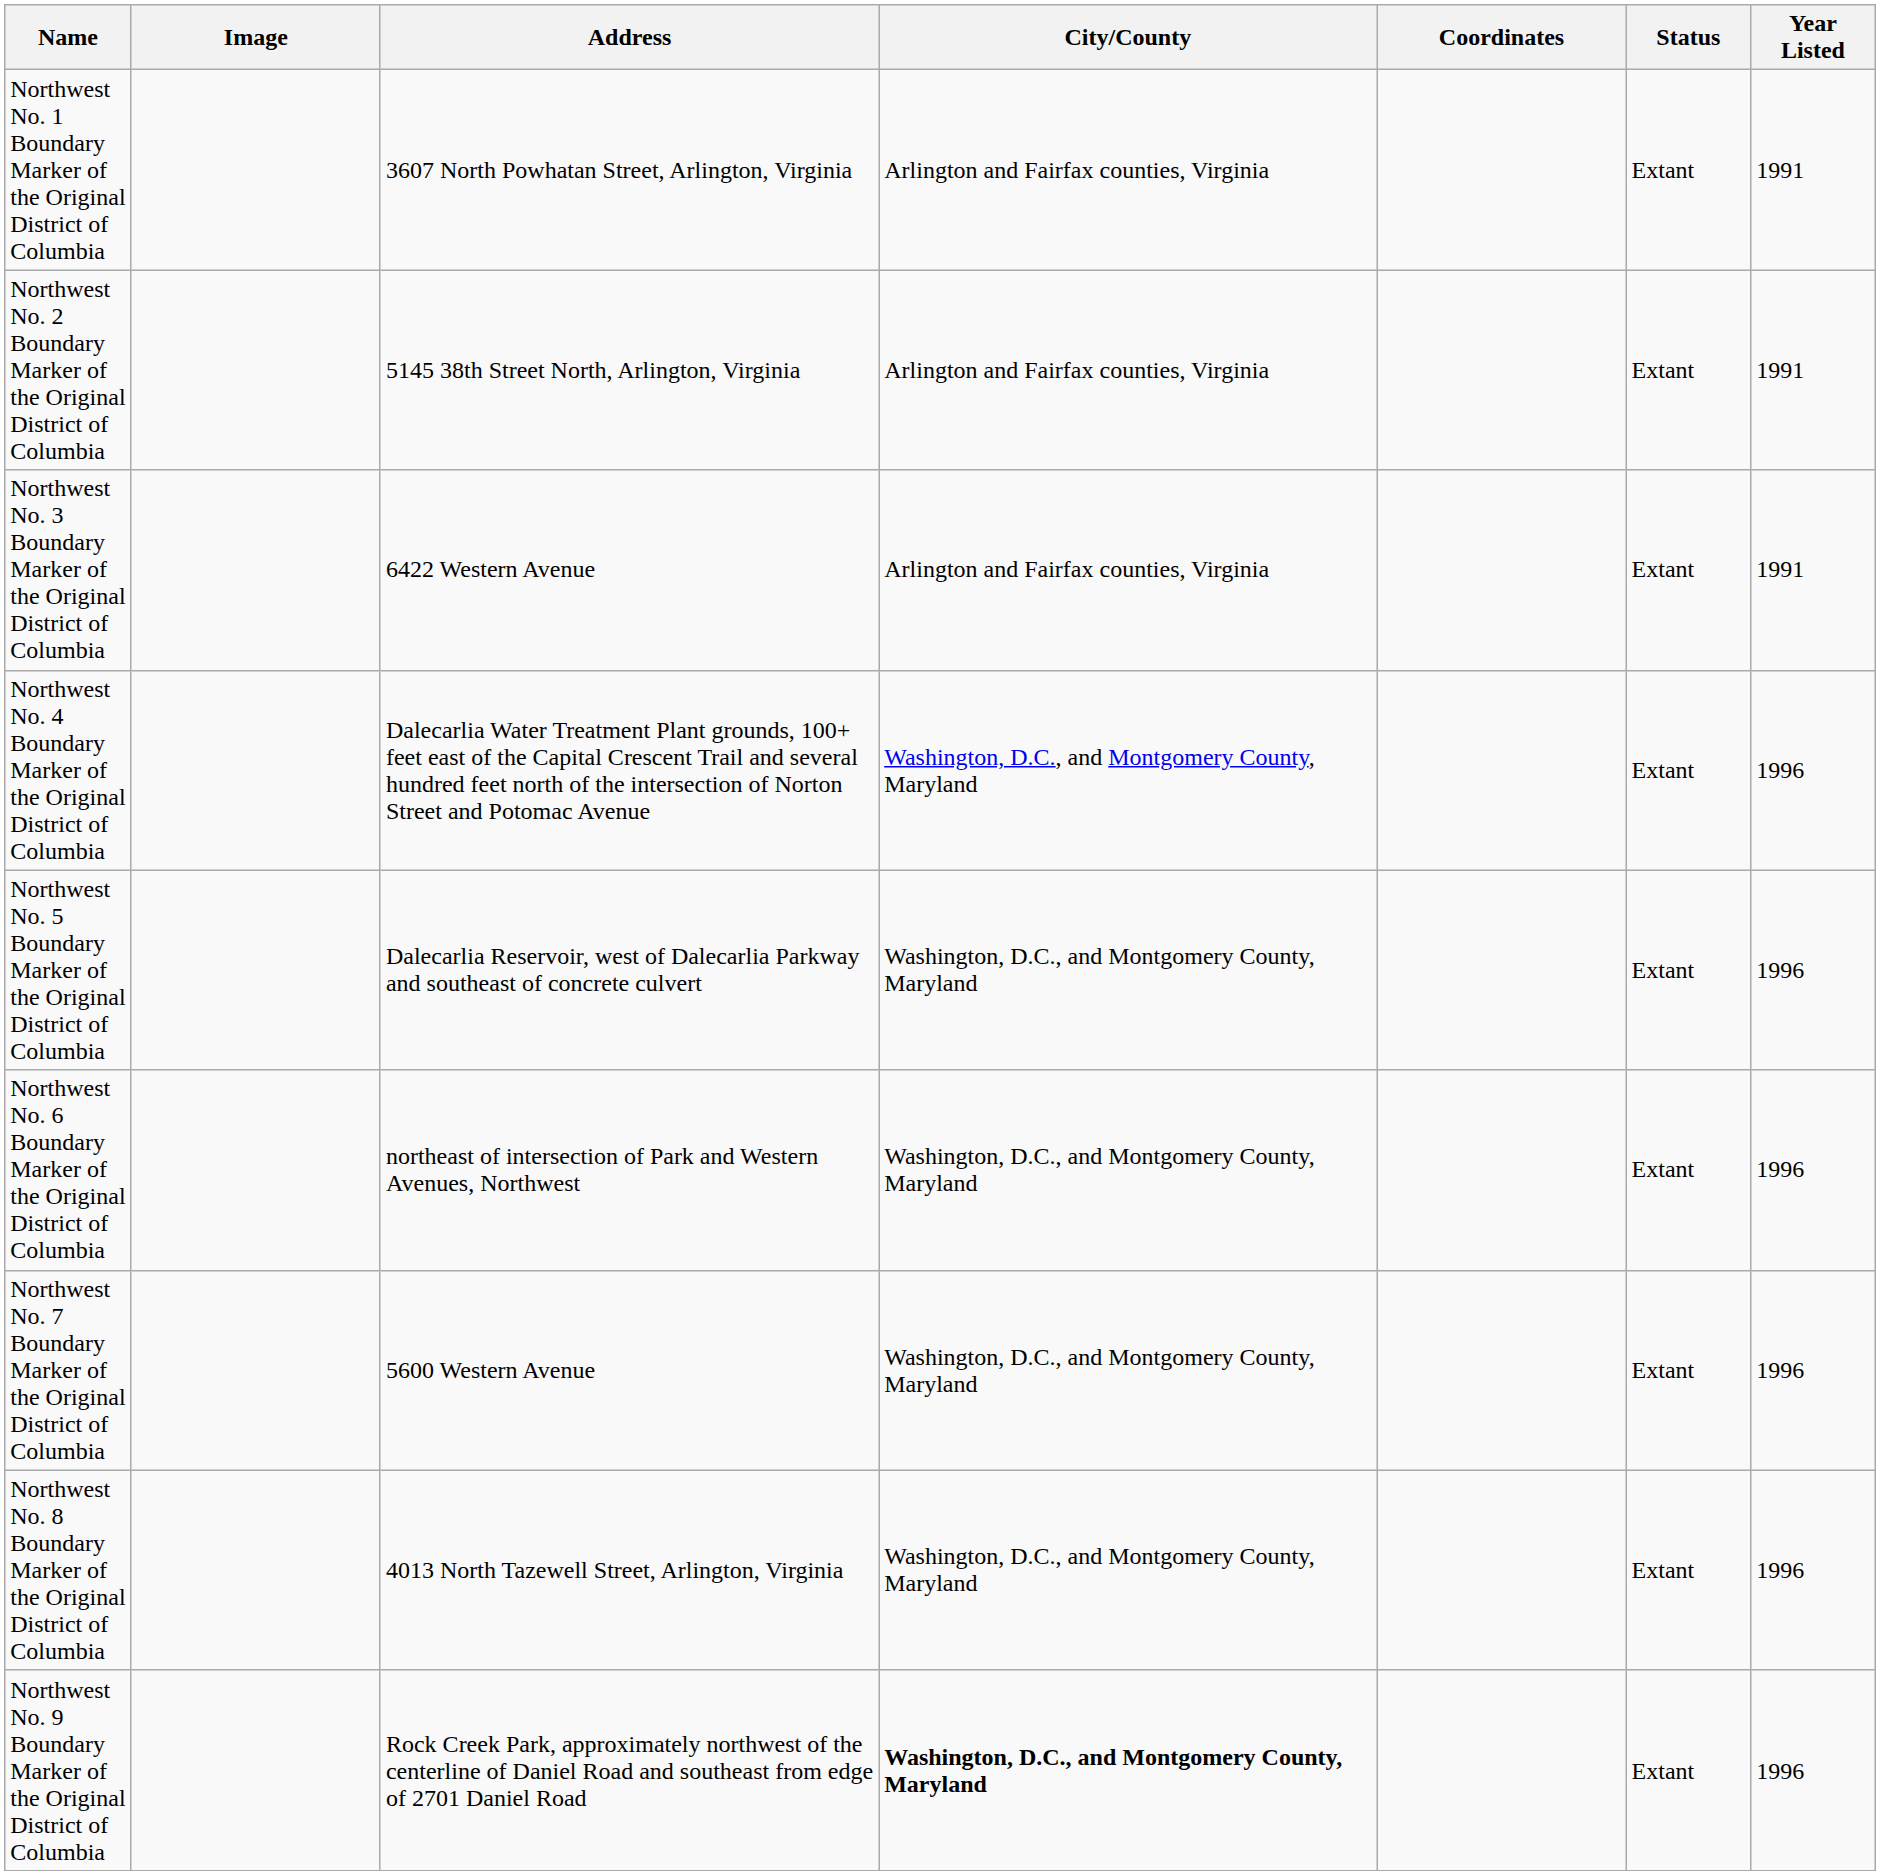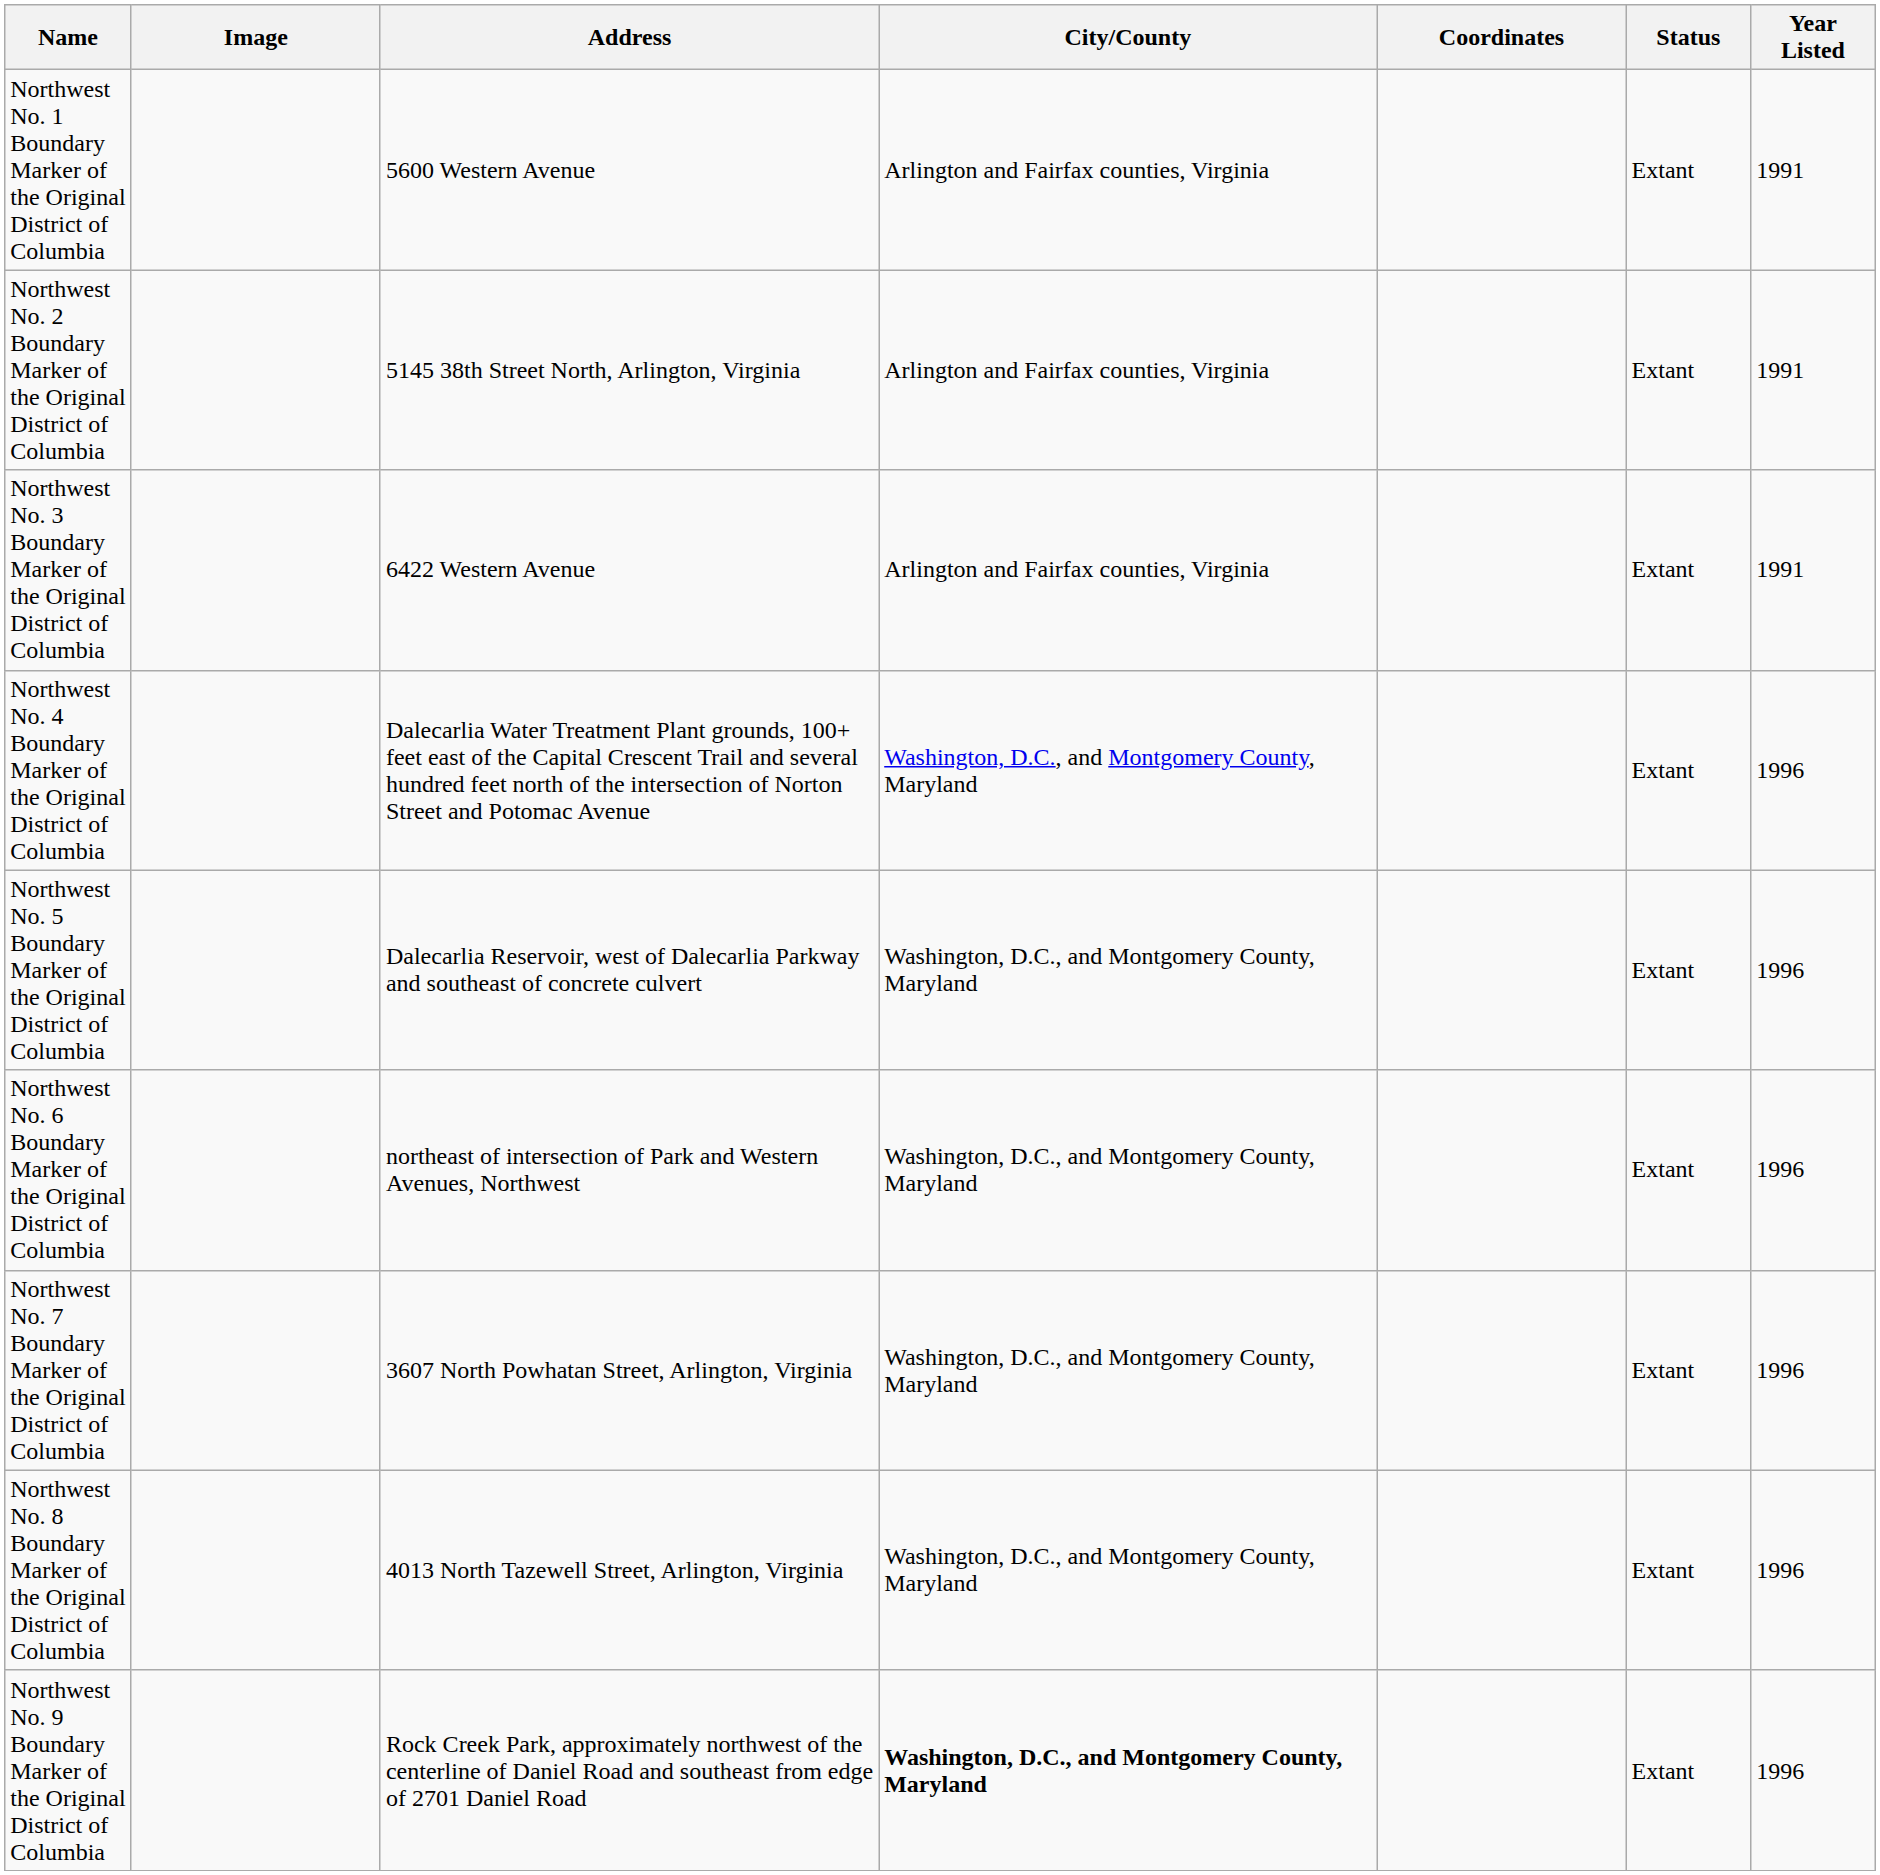(619, 169) 3607 North Powhatan Street, Arlington, Virginia -> (491, 169) 5600 Western Avenue
(491, 1369) 5600 Western Avenue -> (619, 1369) 3607 North Powhatan Street, Arlington, Virginia
